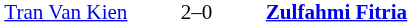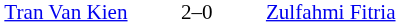(336, 11) bold -> (331, 11) normal
